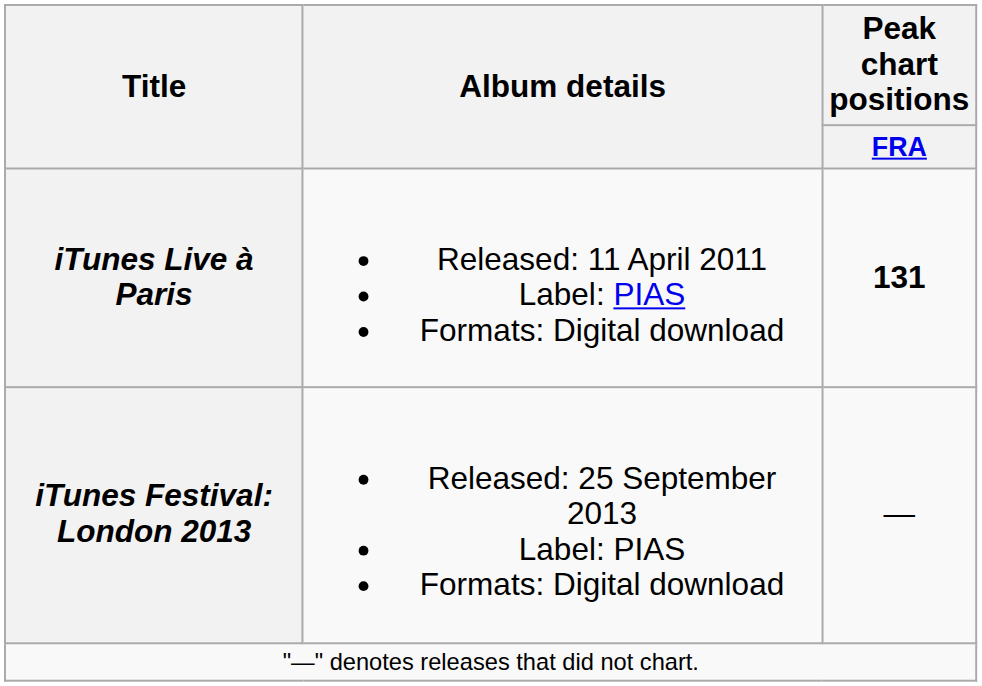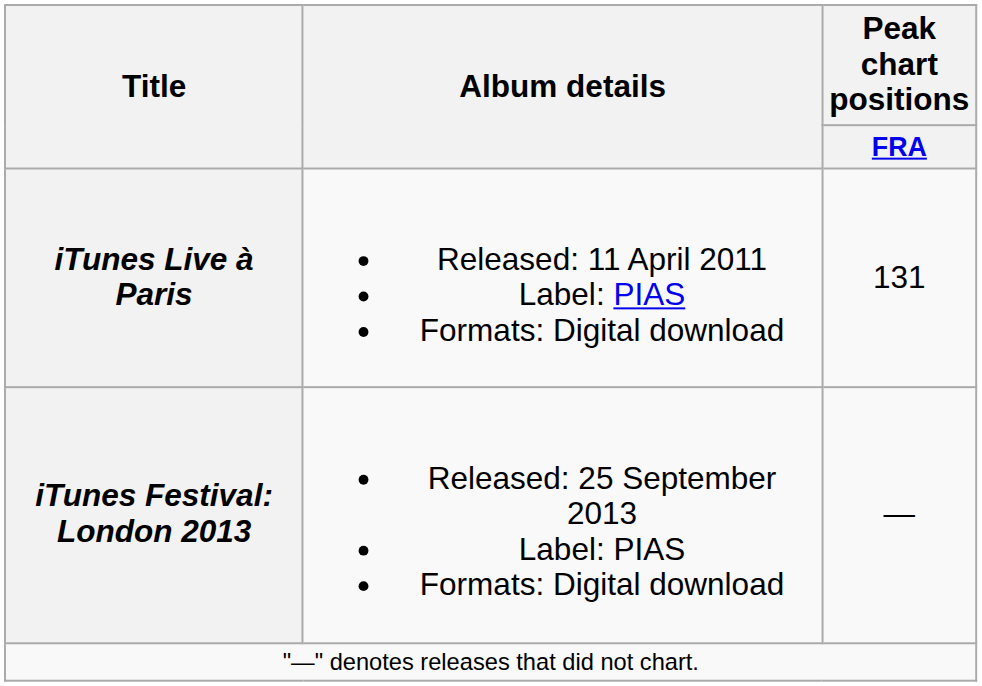(899, 277) bold -> (899, 277) normal
